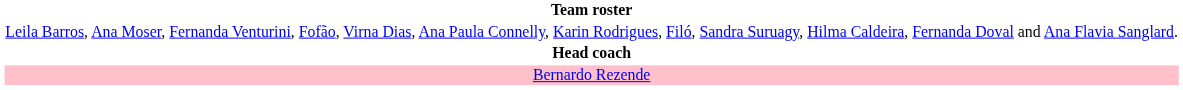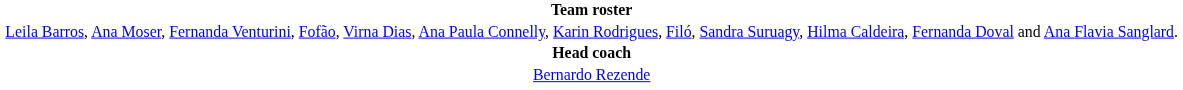(592, 75) pink background -> (592, 75) no background
